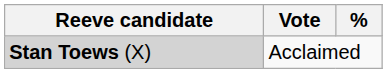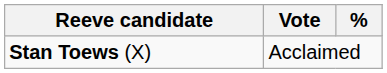(80, 52) lightgrey background -> (80, 52) no background
